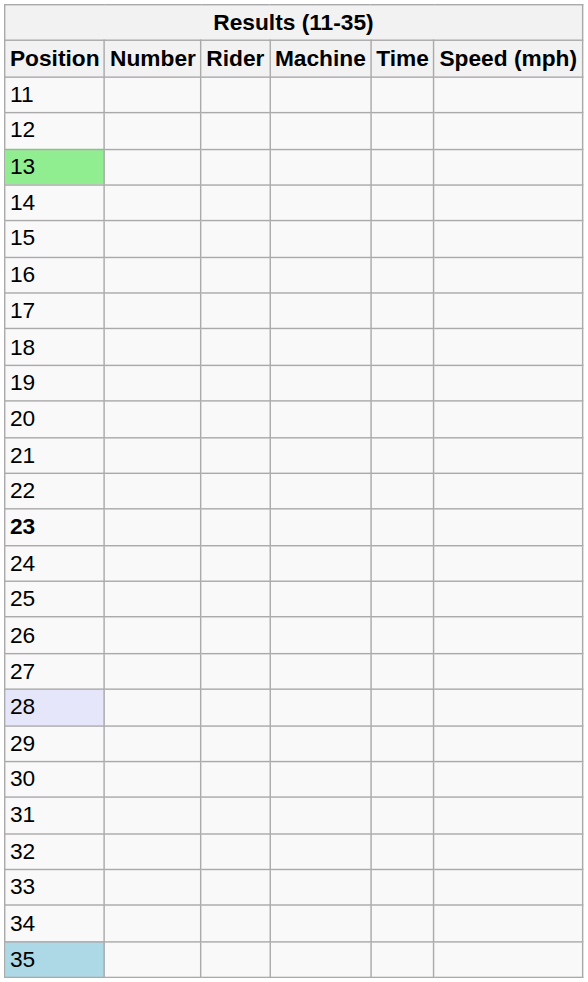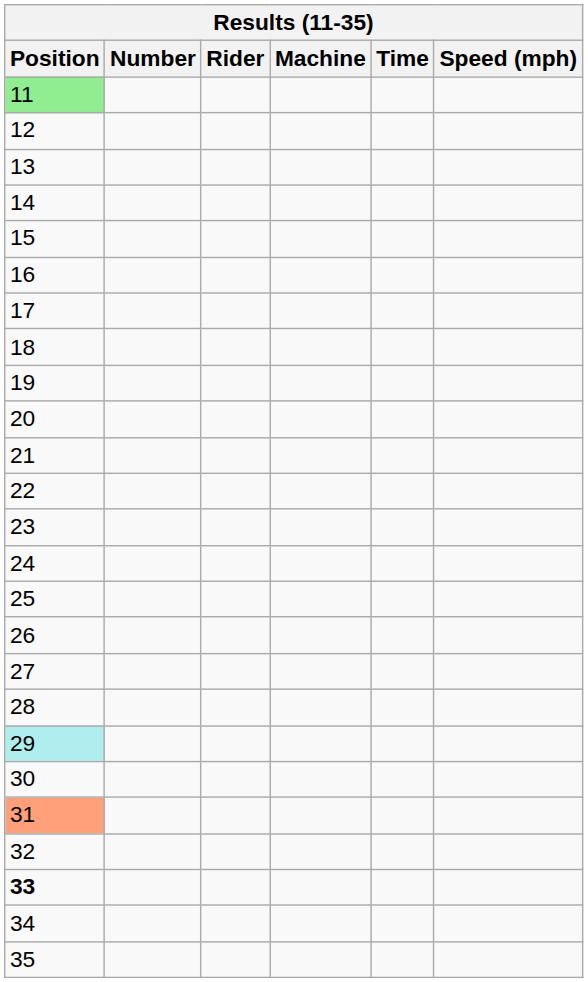(22, 94) no background -> (22, 94) lightgreen background
(23, 166) lightgreen background -> (23, 166) no background
(23, 526) bold -> (23, 526) normal
(23, 707) lavender background -> (23, 707) no background
(23, 743) no background -> (23, 743) paleturquoise background
(23, 815) no background -> (23, 815) lightsalmon background
(23, 887) normal -> (23, 887) bold
(23, 959) lightblue background -> (23, 959) no background
